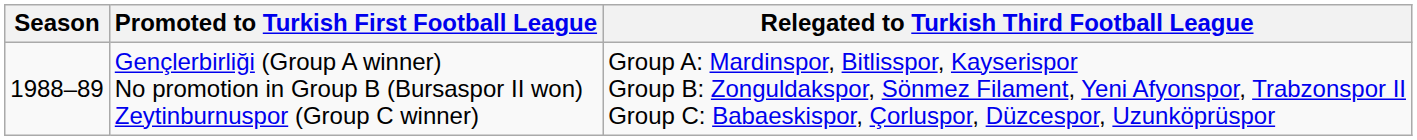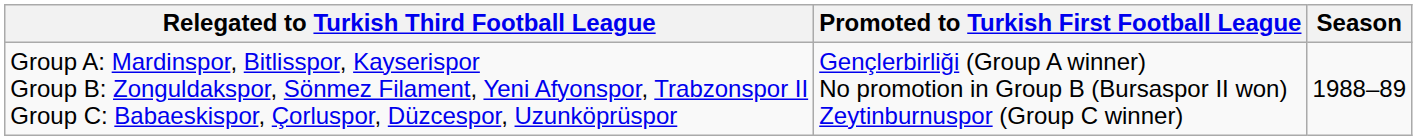columns swapped: (57, 23) <-> (1007, 23)
